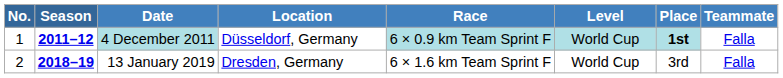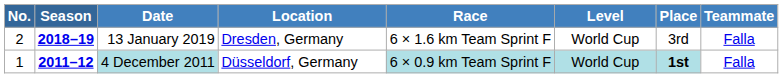rows swapped: (158, 39) <-> (161, 62)
